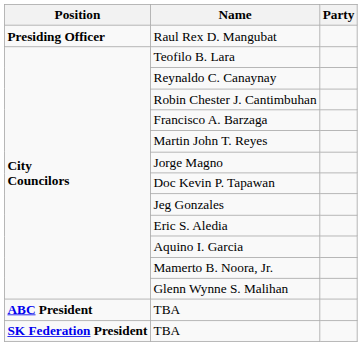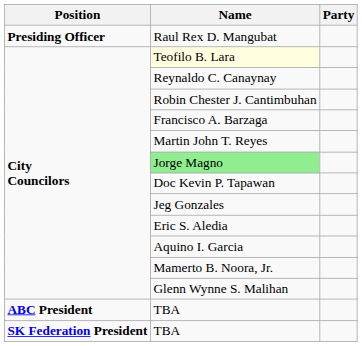(194, 57) no background -> (194, 57) lightyellow background
(188, 162) no background -> (188, 162) lightgreen background
